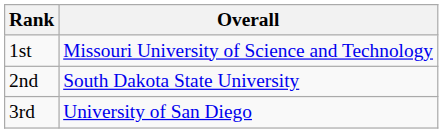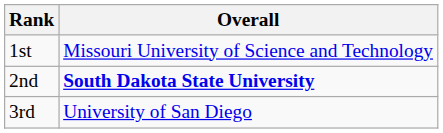(181, 81) normal -> (189, 81) bold
